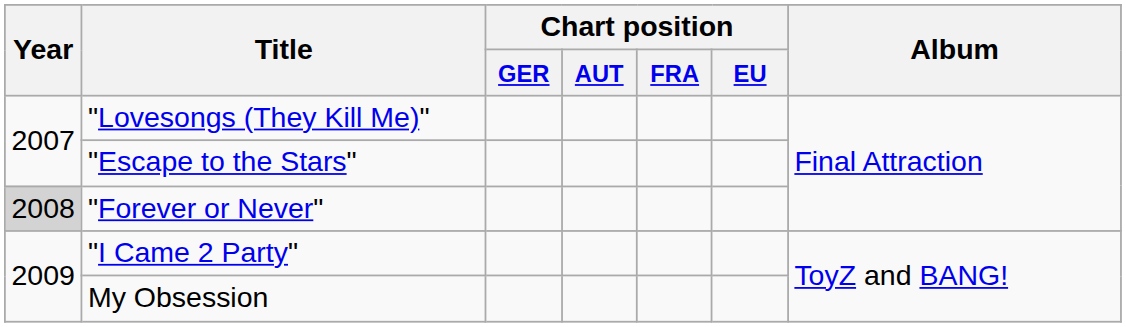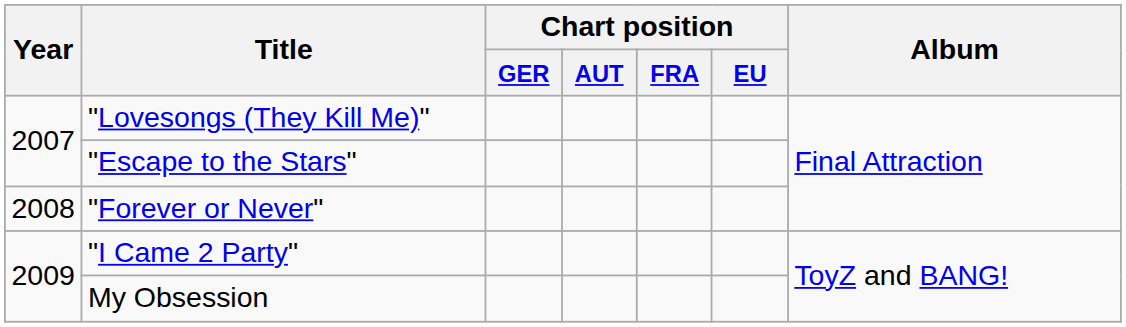(43, 207) lightgrey background -> (43, 207) no background
